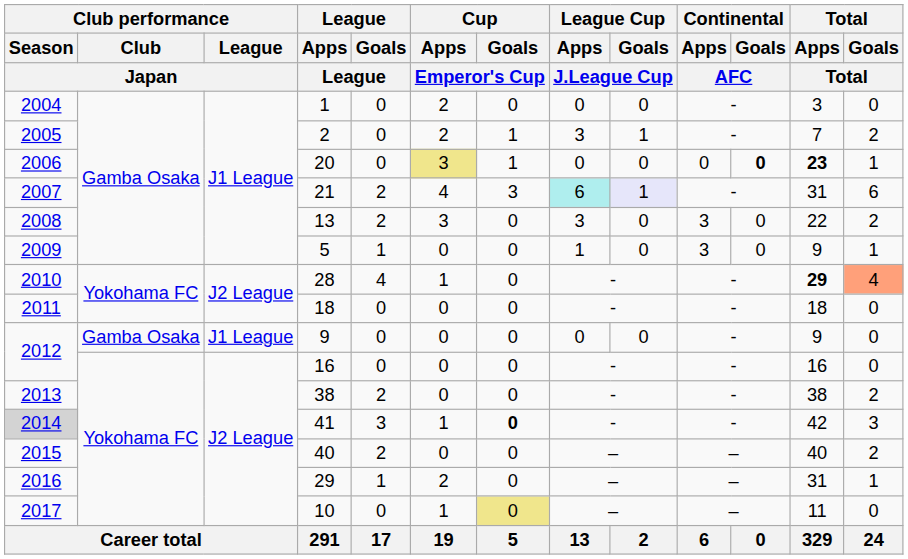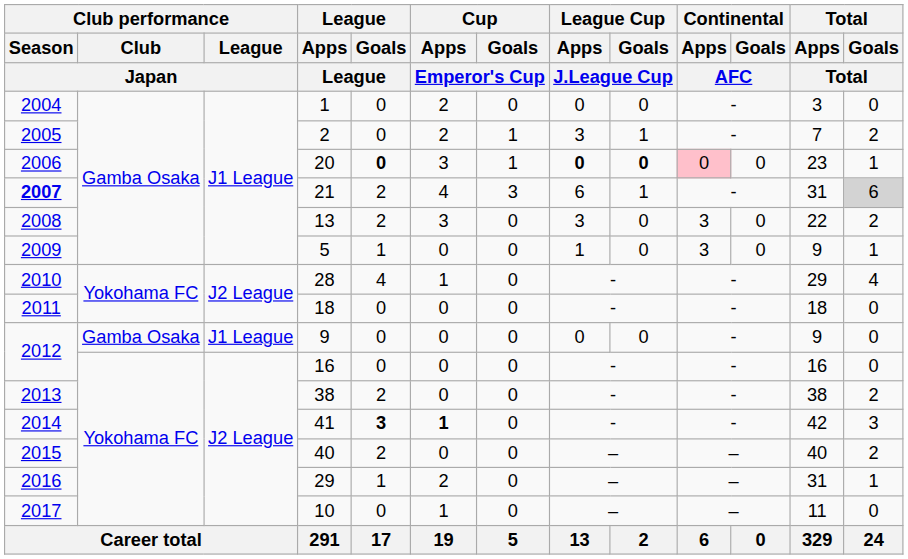(381, 163) normal -> (381, 163) bold
(444, 163) khaki background -> (444, 163) no background
(580, 163) normal -> (580, 163) bold
(644, 163) normal -> (644, 163) bold
(704, 163) no background -> (704, 163) pink background
(761, 163) bold -> (761, 163) normal
(817, 163) bold -> (817, 163) normal
(41, 192) normal -> (41, 192) bold
(580, 192) paleturquoise background -> (580, 192) no background
(644, 192) lavender background -> (644, 192) no background
(874, 192) no background -> (874, 192) lightgrey background
(817, 279) bold -> (817, 279) normal
(874, 279) lightsalmon background -> (874, 279) no background
(41, 423) lightgrey background -> (41, 423) no background
(381, 423) normal -> (381, 423) bold
(444, 423) normal -> (444, 423) bold
(513, 423) bold -> (513, 423) normal
(513, 510) khaki background -> (513, 510) no background
